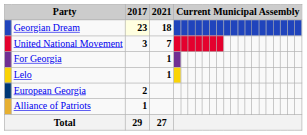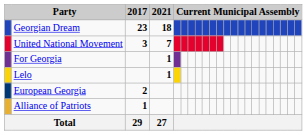(142, 28) lightyellow background -> (142, 28) no background
